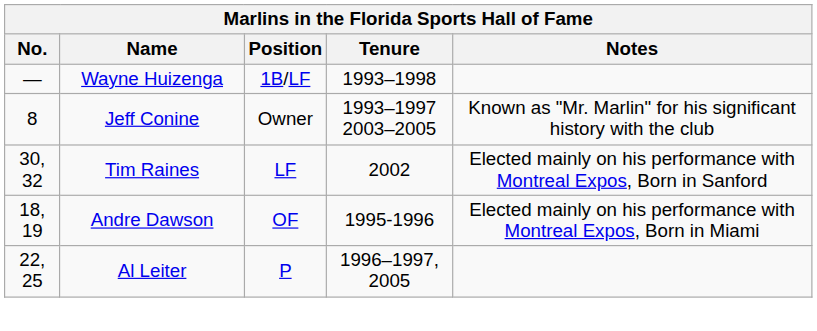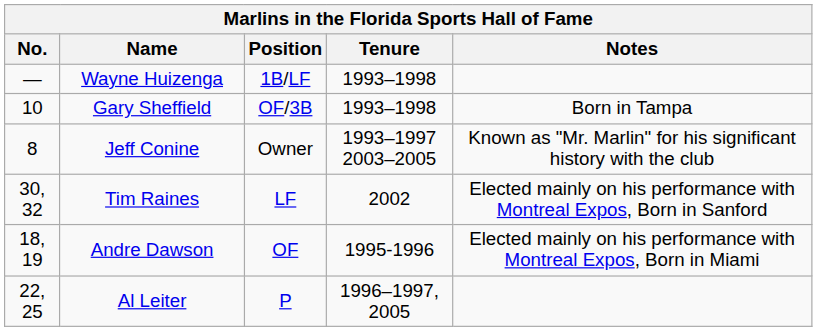+ row: (152, 108)
